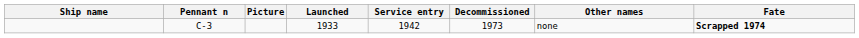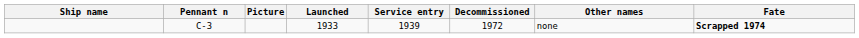(409, 26) 1942 -> (409, 26) 1939
(492, 26) 1973 -> (492, 26) 1972
